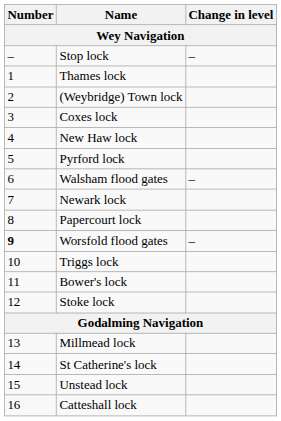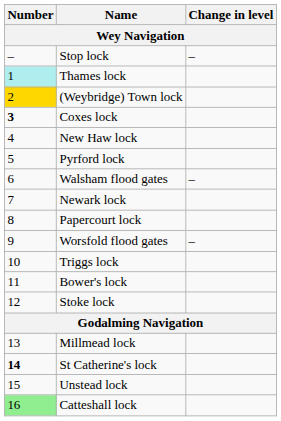(11, 76) no background -> (11, 76) paleturquoise background
(11, 96) no background -> (11, 96) gold background
(11, 117) normal -> (11, 117) bold
(11, 240) bold -> (11, 240) normal
(14, 364) normal -> (14, 364) bold
(14, 405) no background -> (14, 405) lightgreen background
